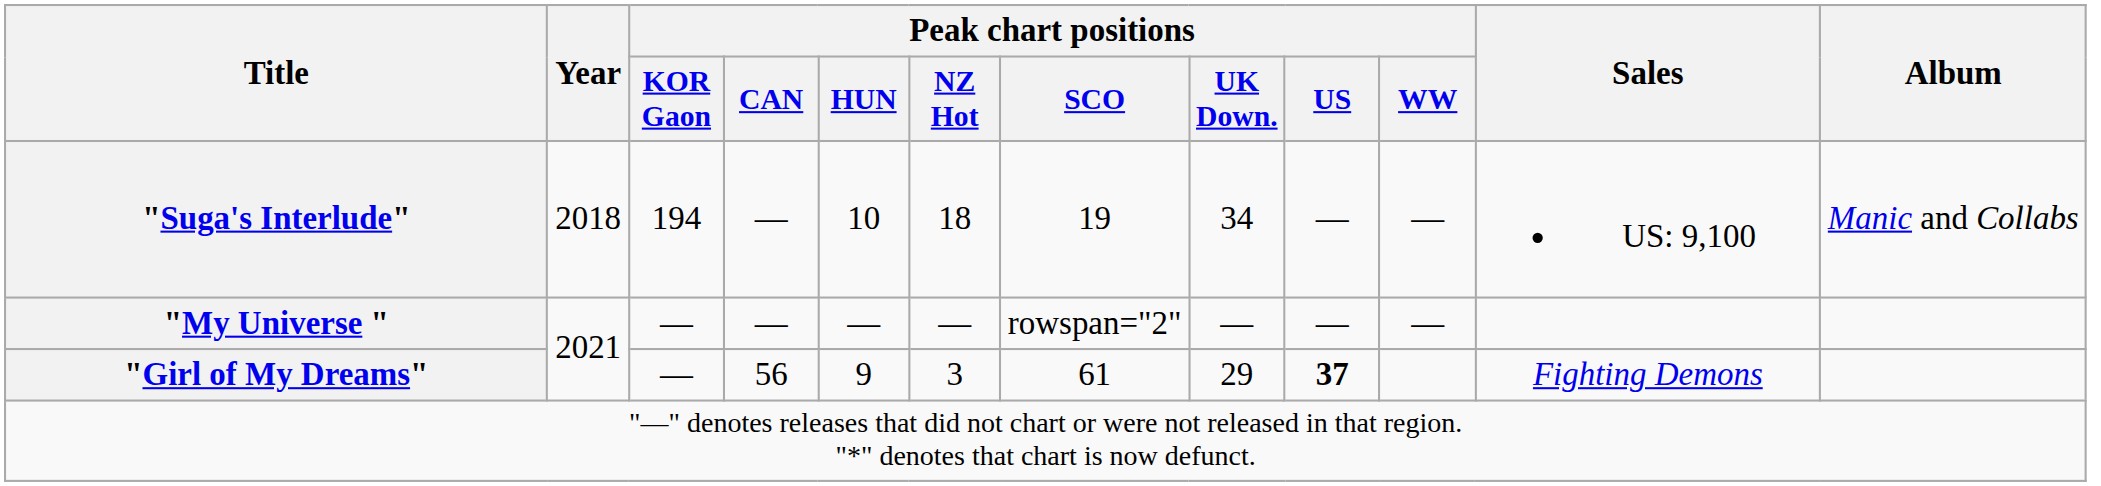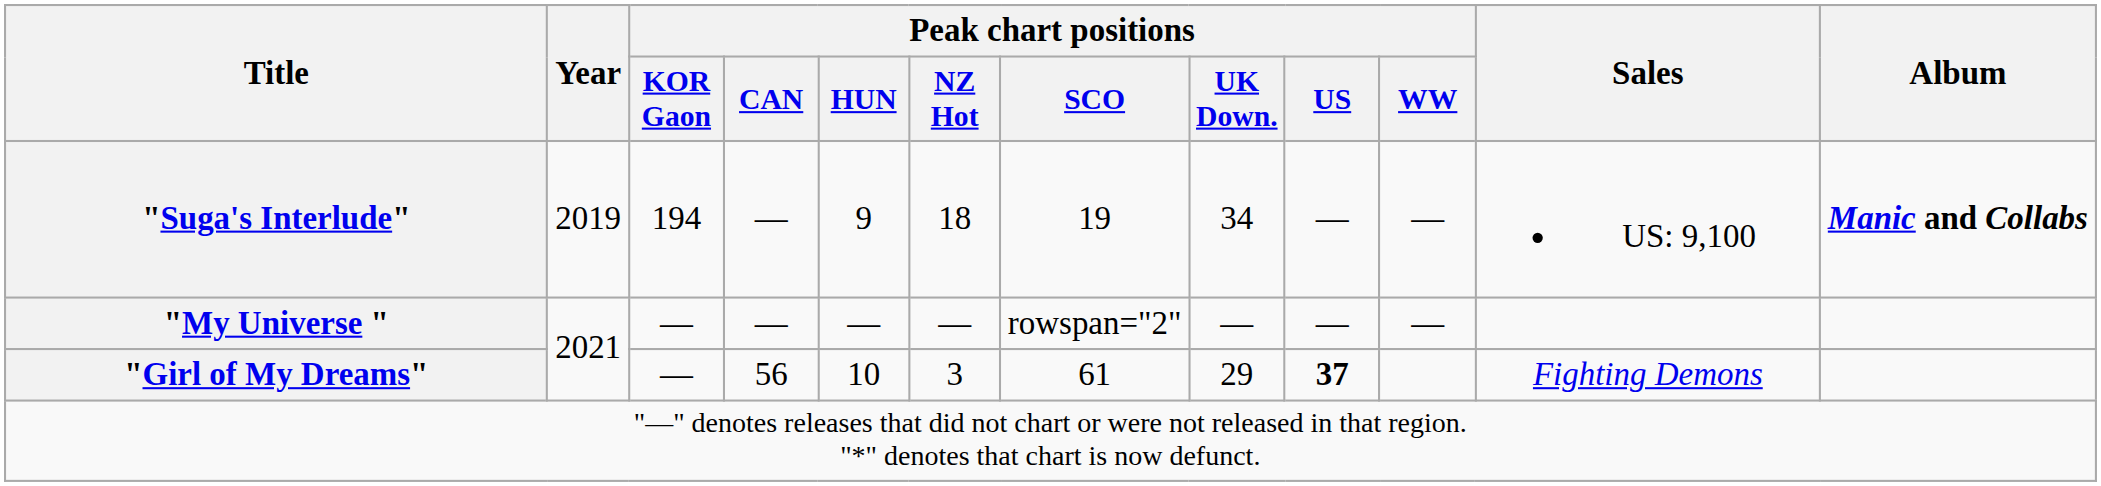(588, 218) 2018 -> (588, 218) 2019
(864, 218) 10 -> (864, 218) 9
(1953, 218) normal -> (1958, 218) bold
(864, 374) 9 -> (864, 374) 10
